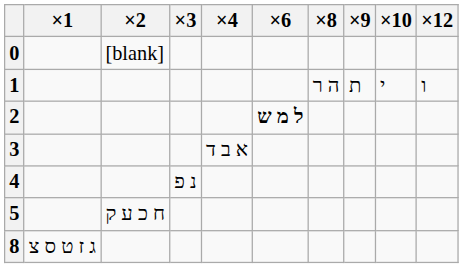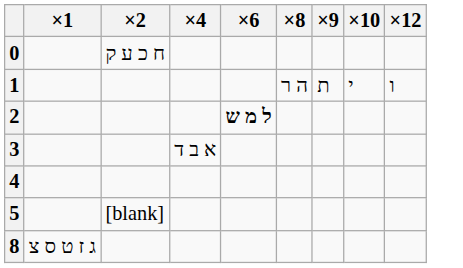- column: (185, 20)
(135, 52) [blank] -> (135, 52) ח כ ע ק
(135, 213) ח כ ע ק -> (135, 213) [blank]
